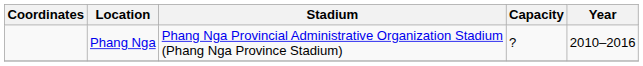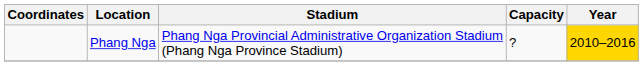(603, 43) no background -> (603, 43) gold background
